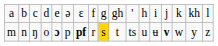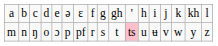(57, 31) bold -> (57, 31) normal
(81, 31) bold -> (81, 31) normal
(104, 31) gold background -> (103, 31) no background
(132, 31) no background -> (132, 31) pink background
(167, 31) bold -> (166, 31) normal
